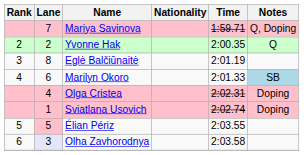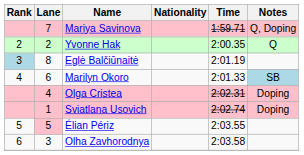(19, 61) no background -> (19, 61) lightblue background
(48, 142) lavender background -> (48, 142) no background
